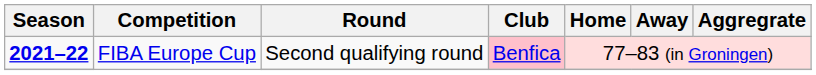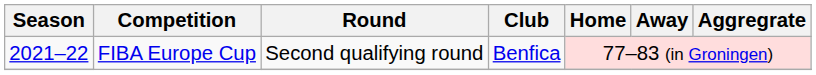(49, 52) bold -> (49, 52) normal
(527, 52) pink background -> (527, 52) no background
